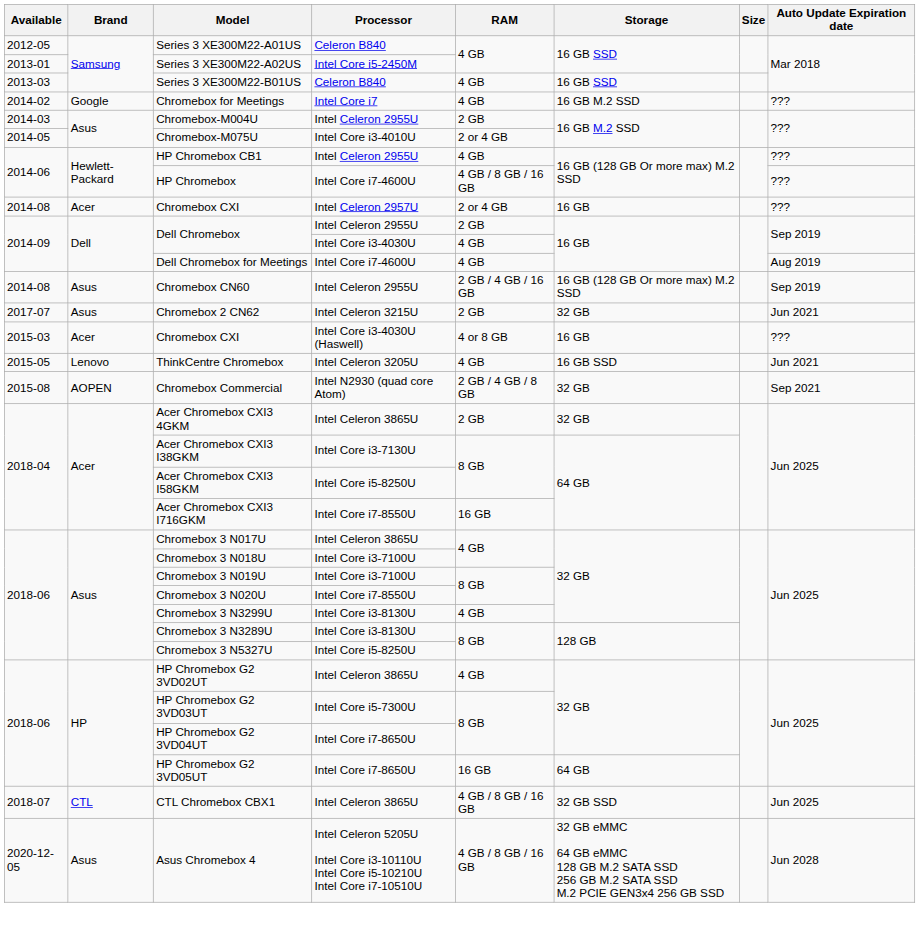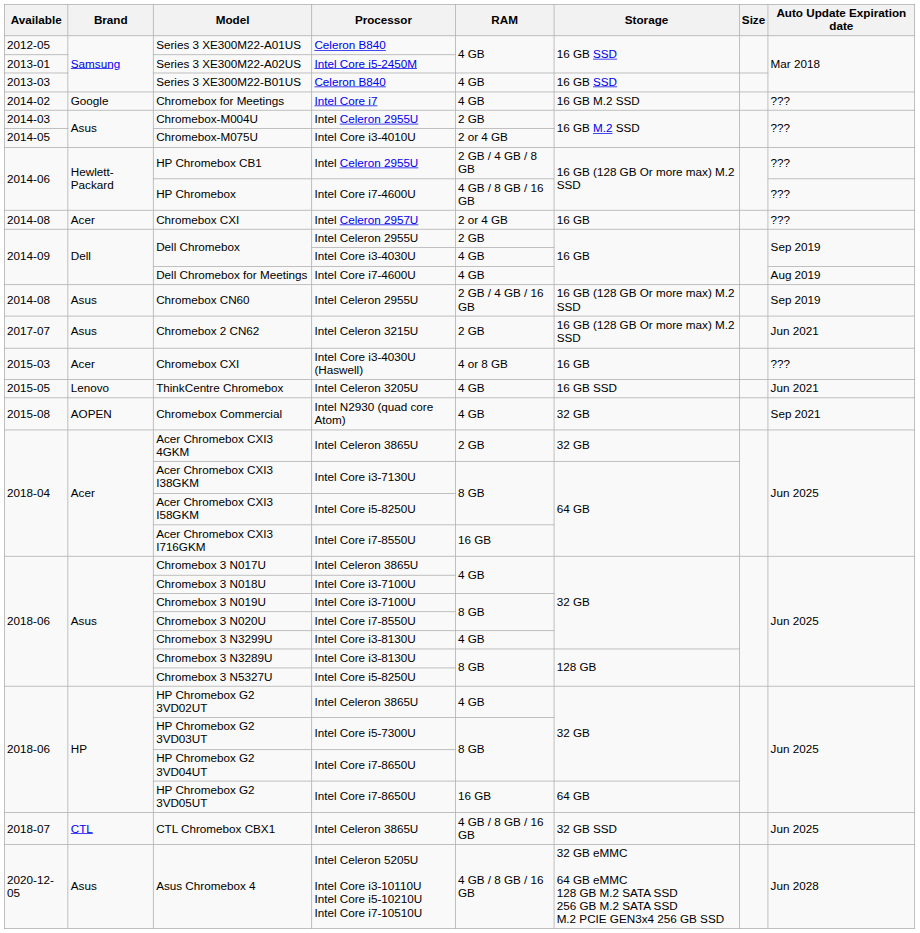(471, 156) 4 GB -> (498, 163) 2 GB / 4 GB / 8 GB
(573, 312) 32 GB -> (646, 332) 16 GB (128 GB Or more max) M.2 SSD
(498, 387) 2 GB / 4 GB / 8 GB -> (471, 414) 4 GB
